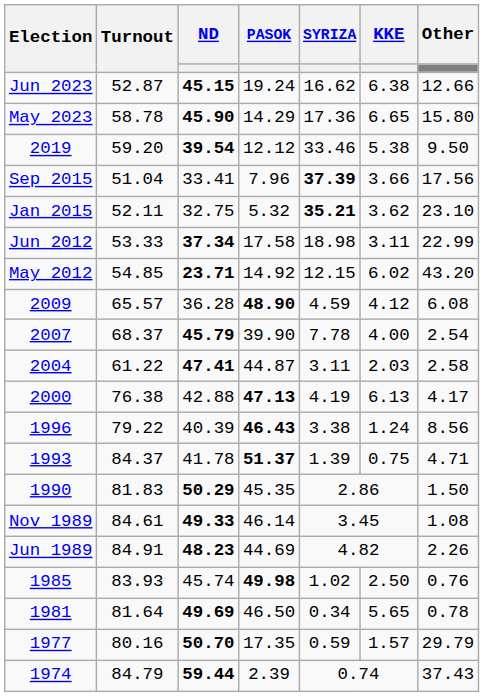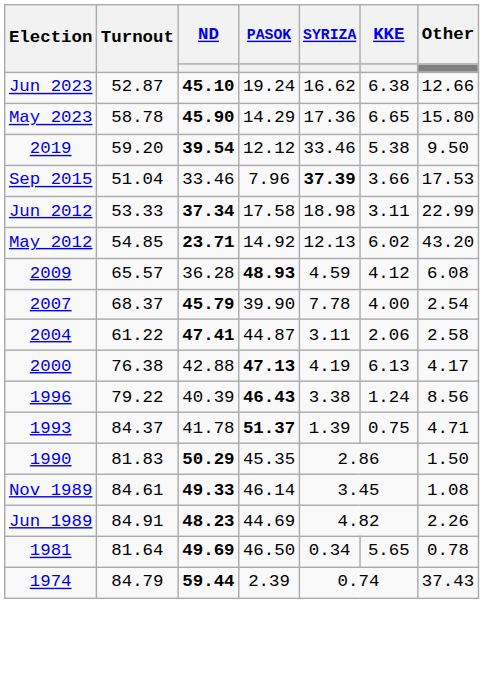(208, 88) 45.15 -> (208, 88) 45.10
(208, 181) 33.41 -> (208, 181) 33.46
(448, 181) 17.56 -> (448, 181) 17.53
- row: (51, 212)
(330, 274) 12.15 -> (330, 243) 12.13
(269, 305) 48.90 -> (269, 274) 48.93
(389, 366) 2.03 -> (389, 336) 2.06
- row: (51, 583)
- row: (51, 645)
